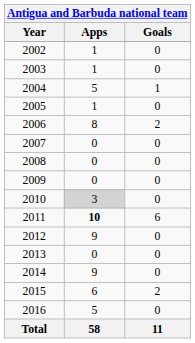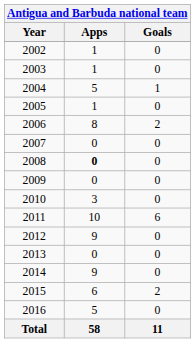(94, 161) normal -> (94, 161) bold
(94, 198) lightgrey background -> (94, 198) no background
(94, 217) bold -> (94, 217) normal
